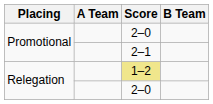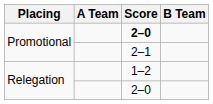(141, 33) normal -> (141, 33) bold
(141, 71) khaki background -> (141, 71) no background
